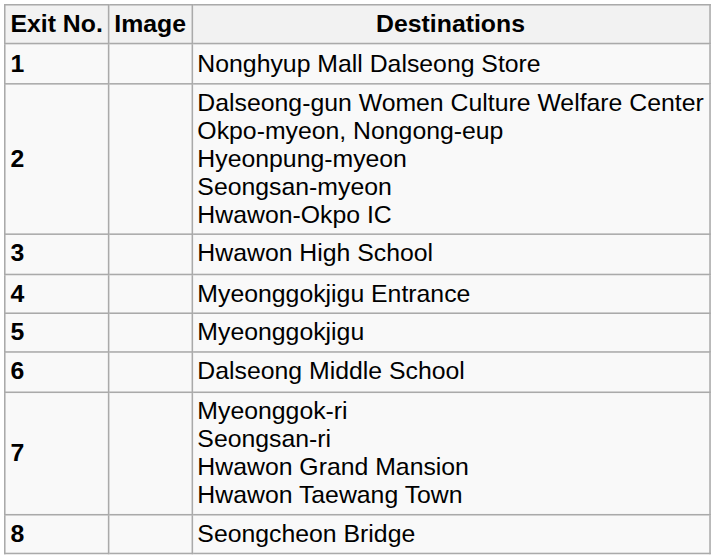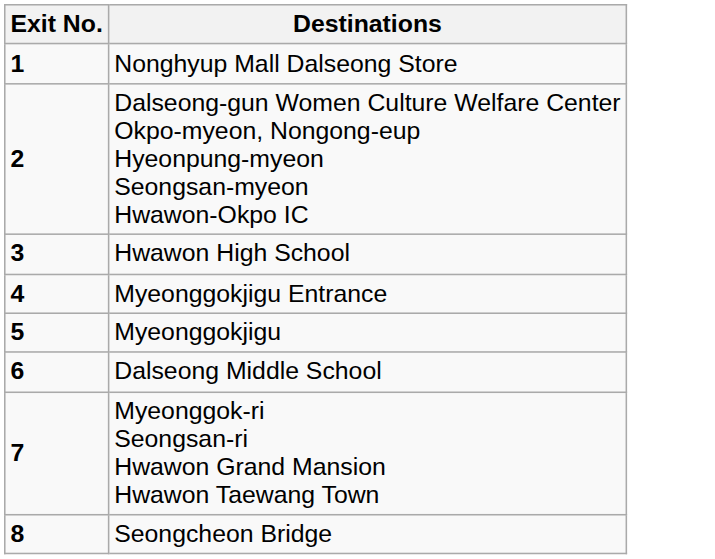- column: (150, 24)
